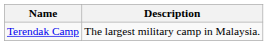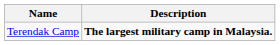(172, 31) normal -> (178, 31) bold
